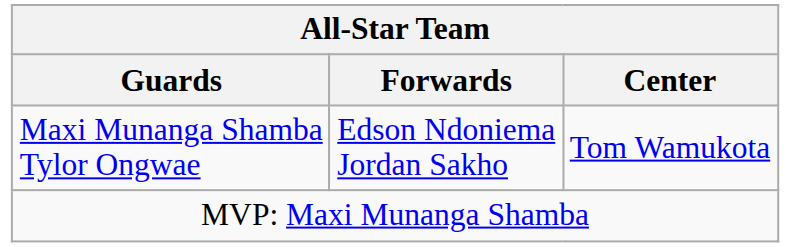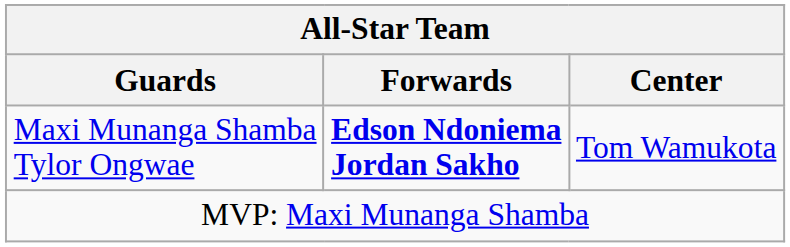(446, 147) normal -> (446, 147) bold
